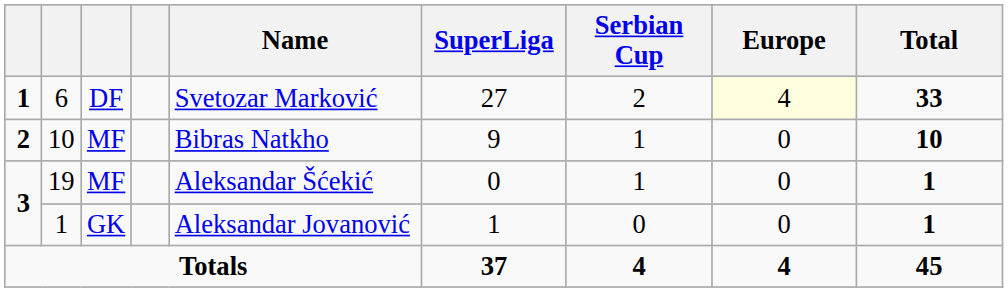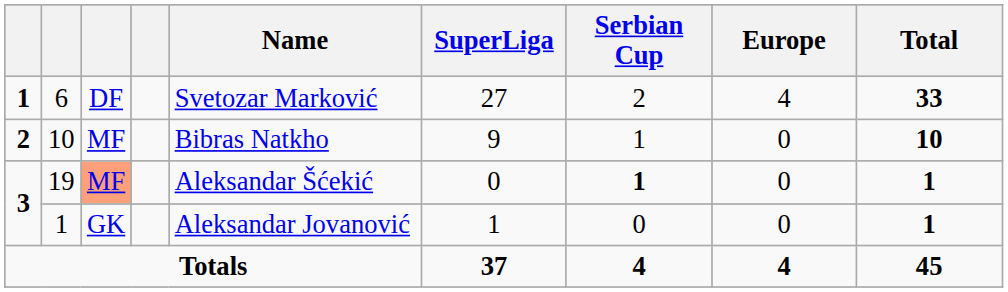(784, 97) lightyellow background -> (784, 97) no background
(106, 181) no background -> (106, 181) lightsalmon background
(639, 181) normal -> (639, 181) bold
